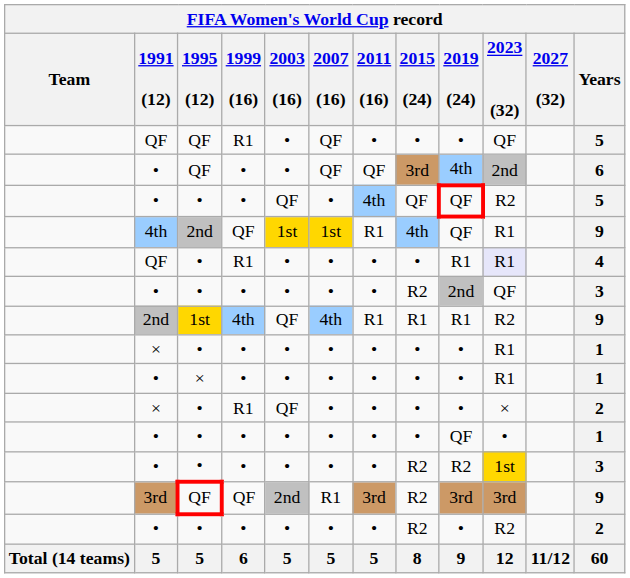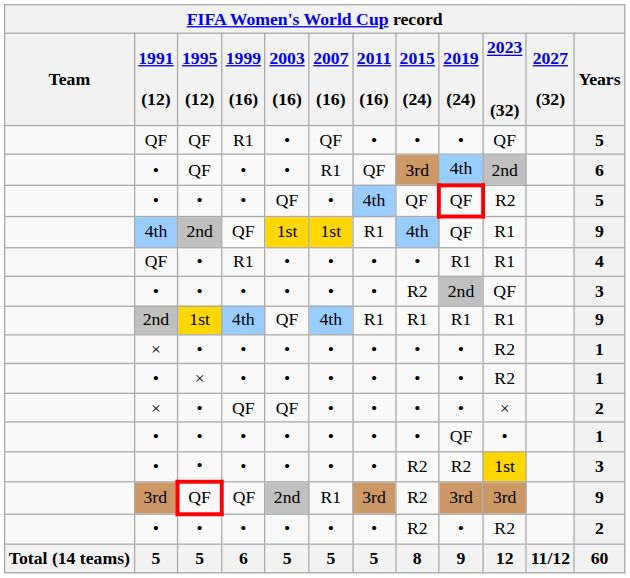(331, 169) QF -> (331, 169) R1
(505, 261) lavender background -> (505, 261) no background
(505, 319) R2 -> (505, 319) R1
(505, 348) R1 -> (505, 348) R2
(505, 377) R1 -> (505, 377) R2
(243, 407) R1 -> (243, 407) QF
